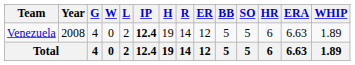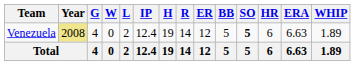(73, 32) no background -> (73, 32) khaki background
(146, 32) bold -> (146, 32) normal
(247, 32) normal -> (247, 32) bold
